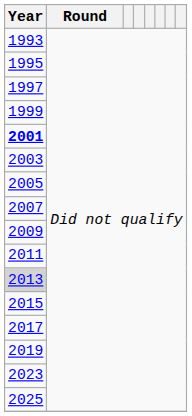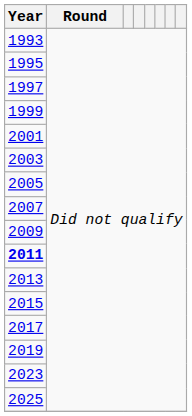(26, 136) bold -> (26, 136) normal
(26, 256) normal -> (26, 256) bold
(26, 280) lightgrey background -> (26, 280) no background
